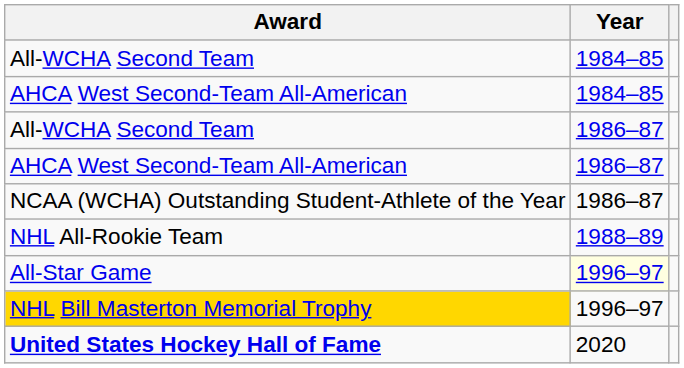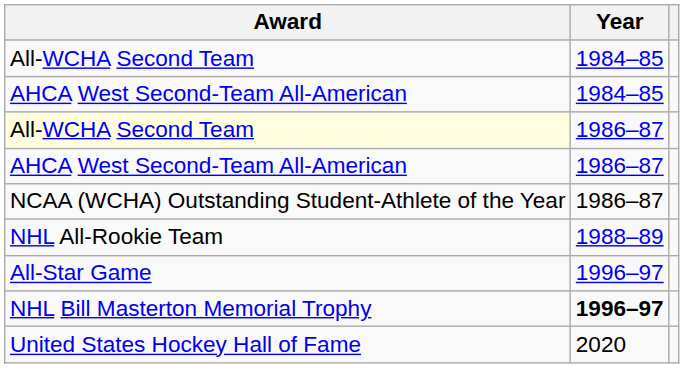(132, 129) no background -> (132, 129) lightyellow background
(620, 272) lightyellow background -> (620, 272) no background
(191, 308) gold background -> (191, 308) no background
(620, 308) normal -> (620, 308) bold
(195, 344) bold -> (185, 344) normal
